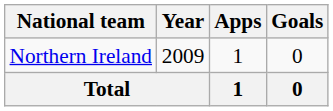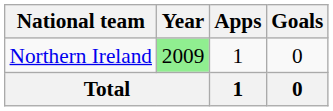(183, 55) no background -> (183, 55) lightgreen background
